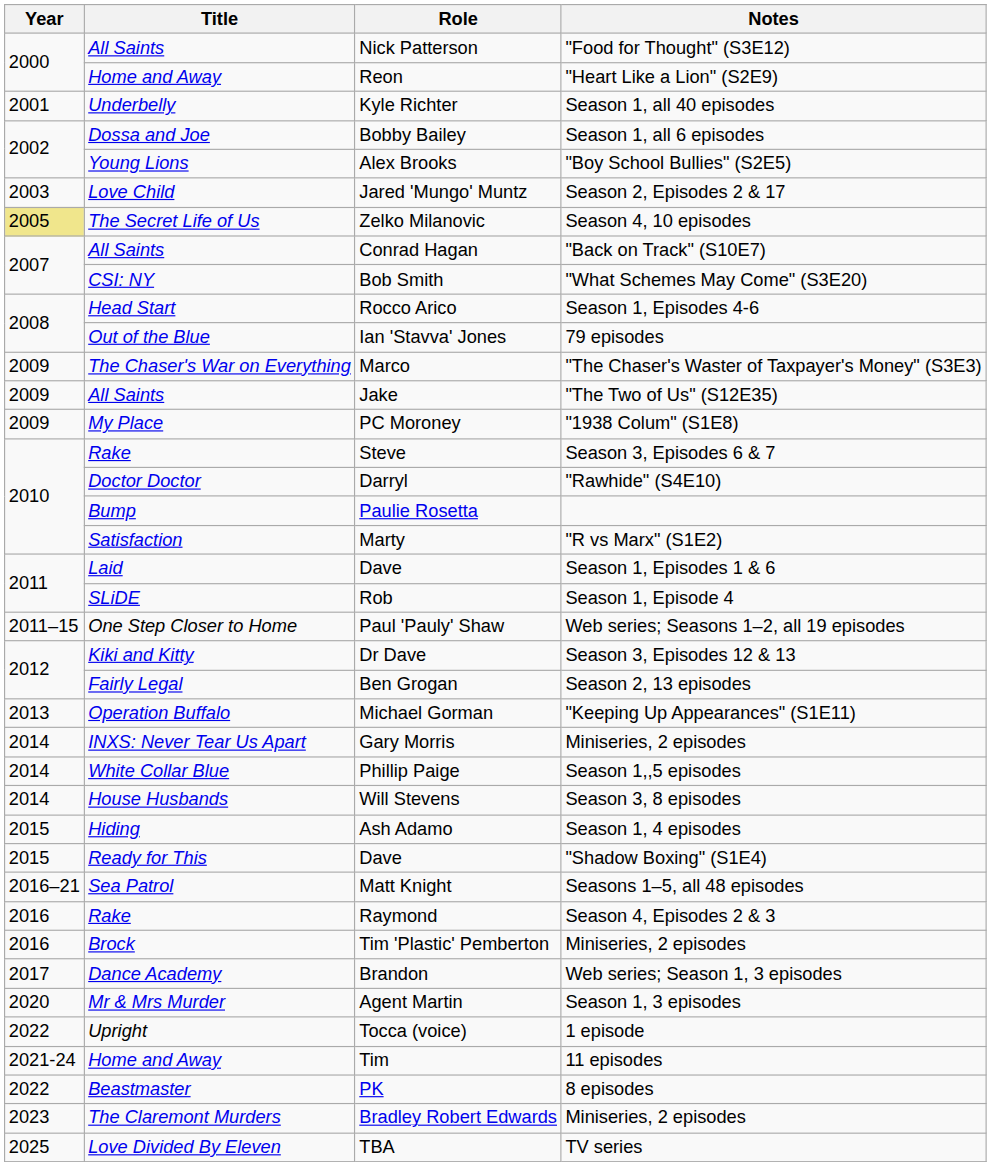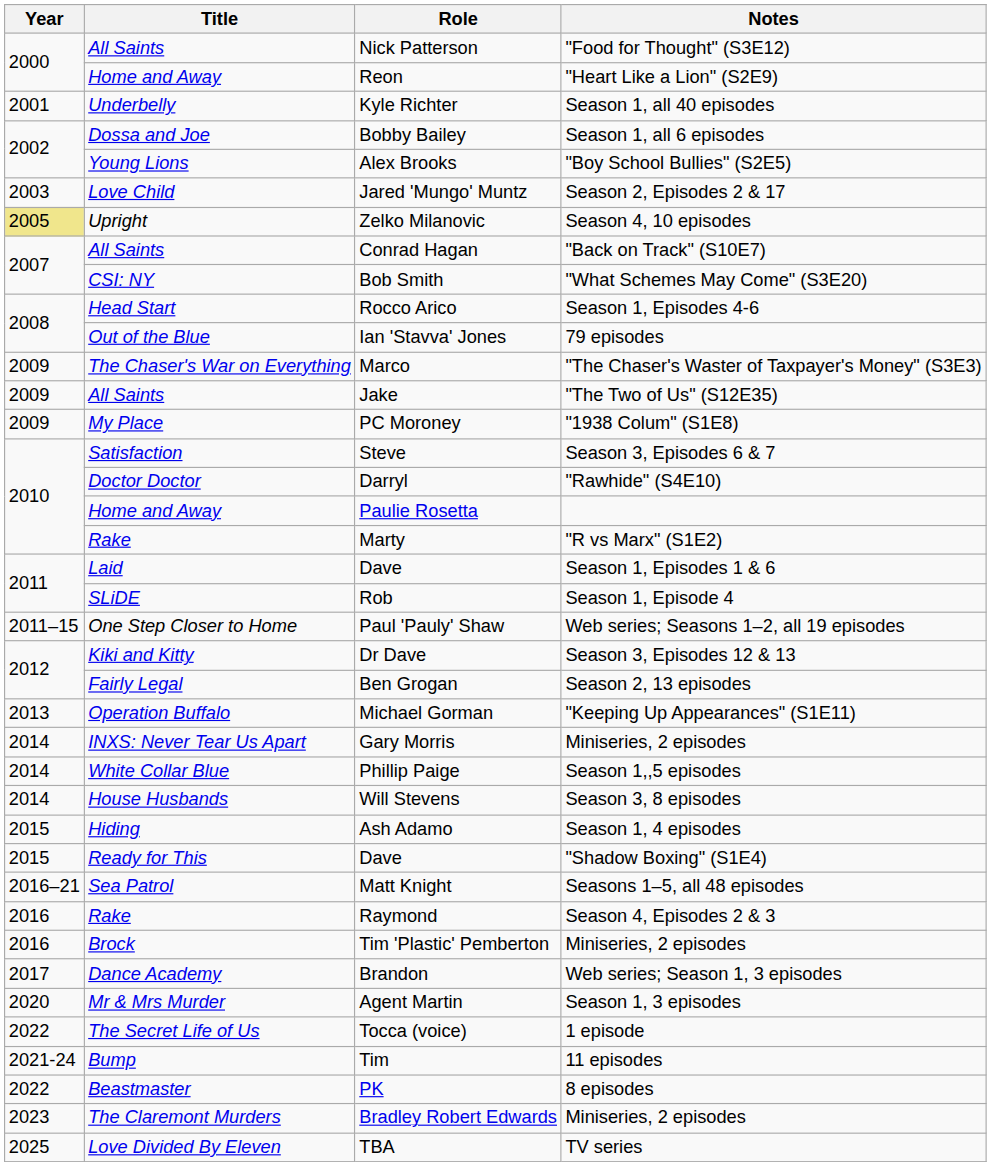(174, 221) The Secret Life of Us -> (118, 221) Upright
(109, 452) Rake -> (135, 452) Satisfaction
(112, 510) Bump -> (155, 510) Home and Away
(135, 539) Satisfaction -> (109, 539) Rake
(118, 1031) Upright -> (174, 1031) The Secret Life of Us
(155, 1060) Home and Away -> (112, 1060) Bump
